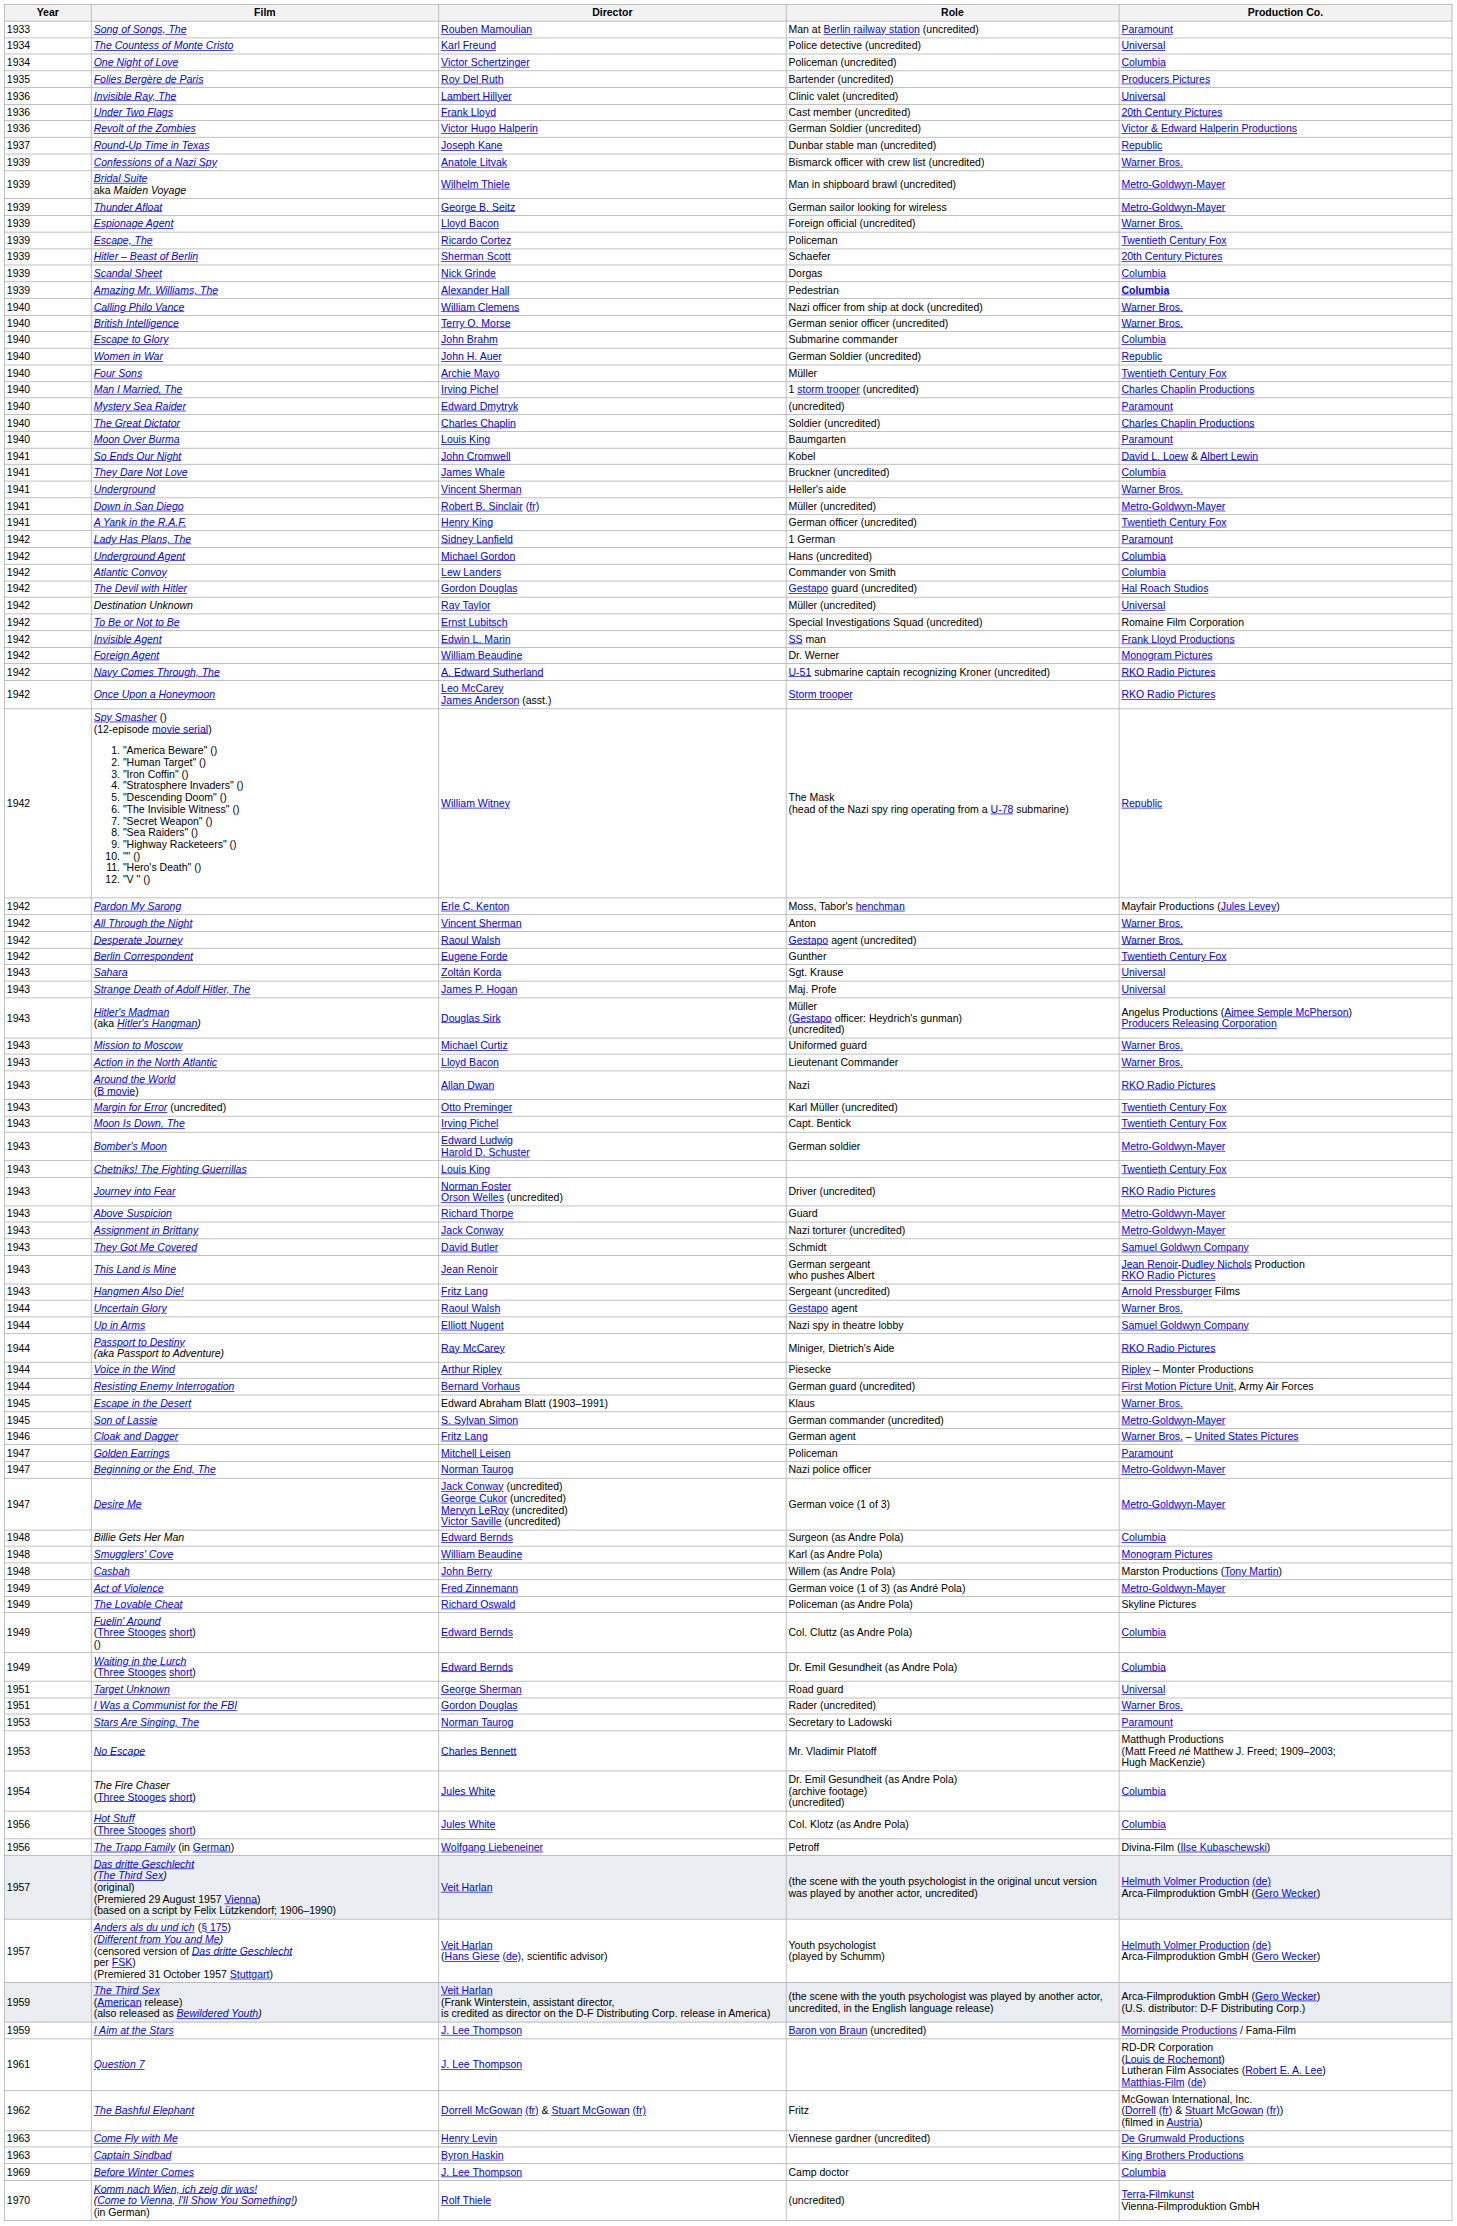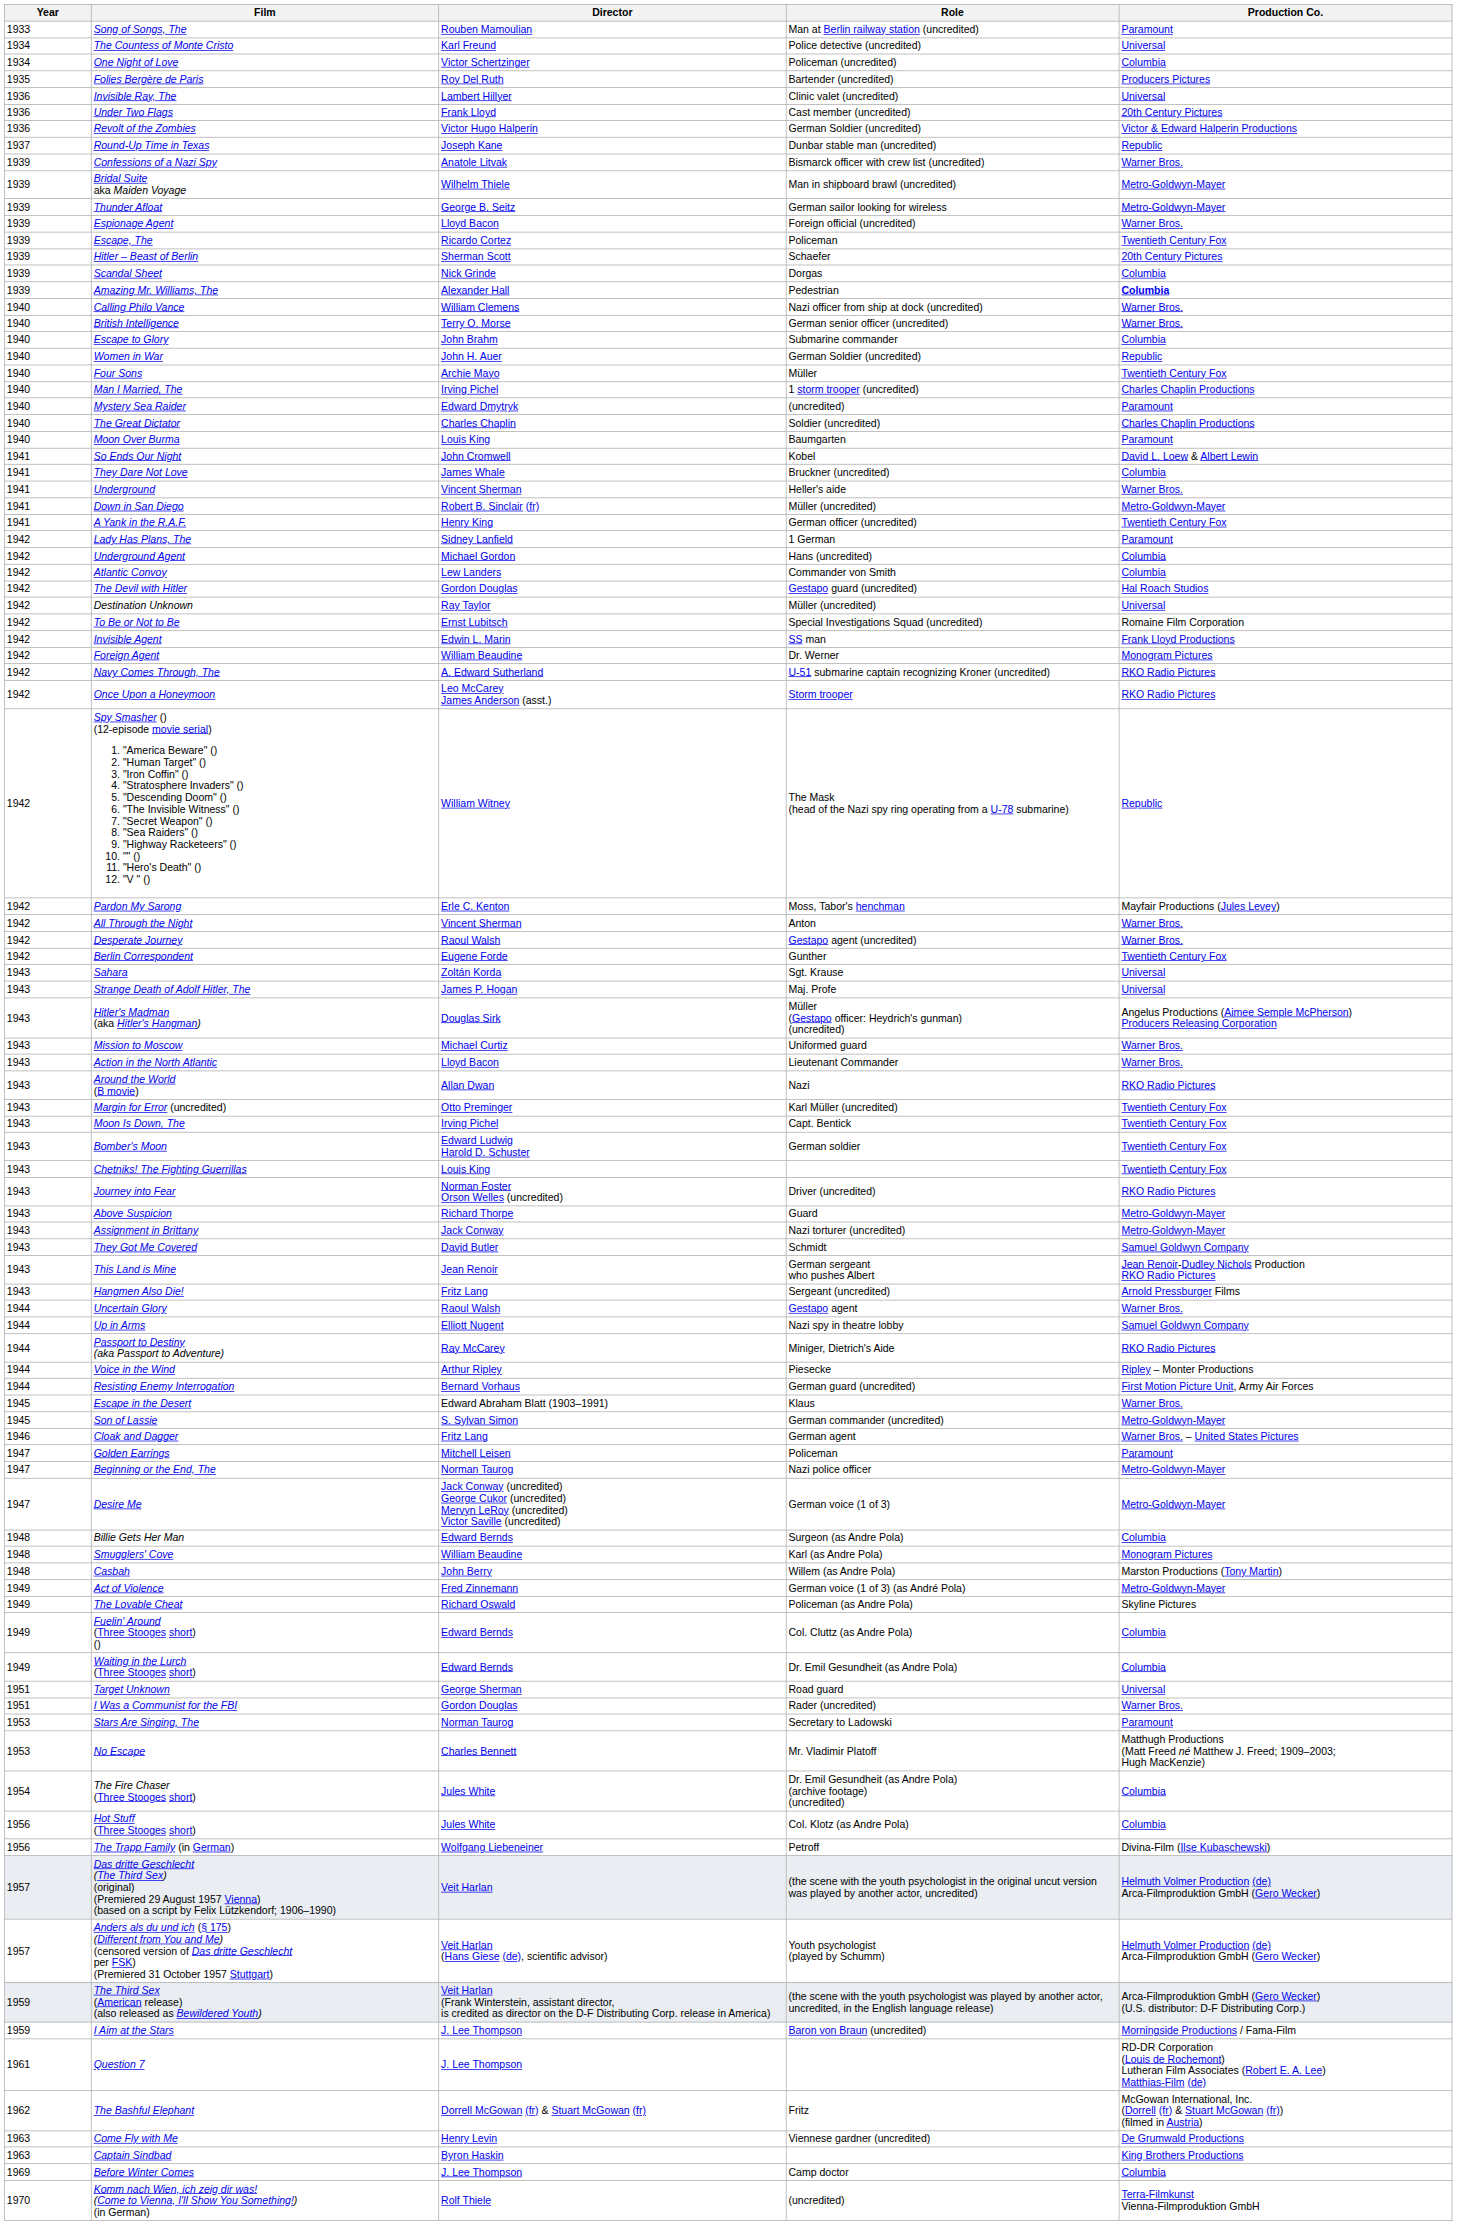(1173, 1147) Metro-Goldwyn-Mayer -> (1174, 1147) Twentieth Century Fox
